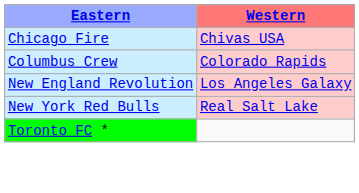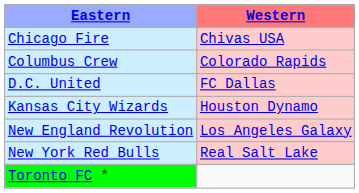+ row: (54, 85)
+ row: (88, 108)
